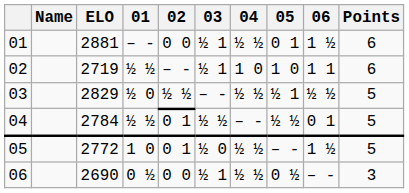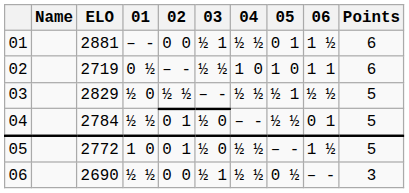(141, 69) ½ ½ -> (141, 69) 0 ½
(213, 69) ½ 1 -> (213, 69) ½ ½
(213, 122) ½ ½ -> (213, 122) ½ 0
(141, 175) 0 ½ -> (141, 175) ½ ½
